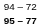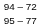(20, 20) bold -> (20, 20) normal
